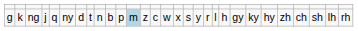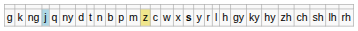(45, 17) no background -> (45, 17) lightblue background
(133, 17) lightblue background -> (133, 17) no background
(145, 17) no background -> (145, 17) khaki background
(188, 17) normal -> (189, 17) bold
